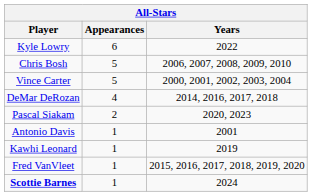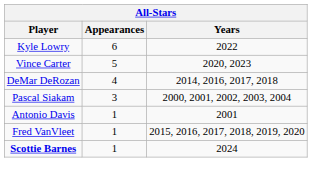- row: (43, 64)
(227, 81) 2000, 2001, 2002, 2003, 2004 -> (227, 64) 2020, 2023
(114, 115) 2 -> (114, 98) 3
(227, 115) 2020, 2023 -> (227, 98) 2000, 2001, 2002, 2003, 2004
- row: (43, 149)
